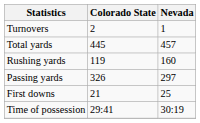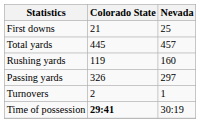rows swapped: (31, 93) <-> (28, 28)
(102, 110) normal -> (102, 110) bold
